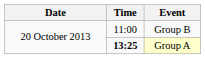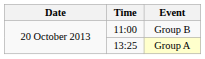(125, 45) bold -> (125, 45) normal
